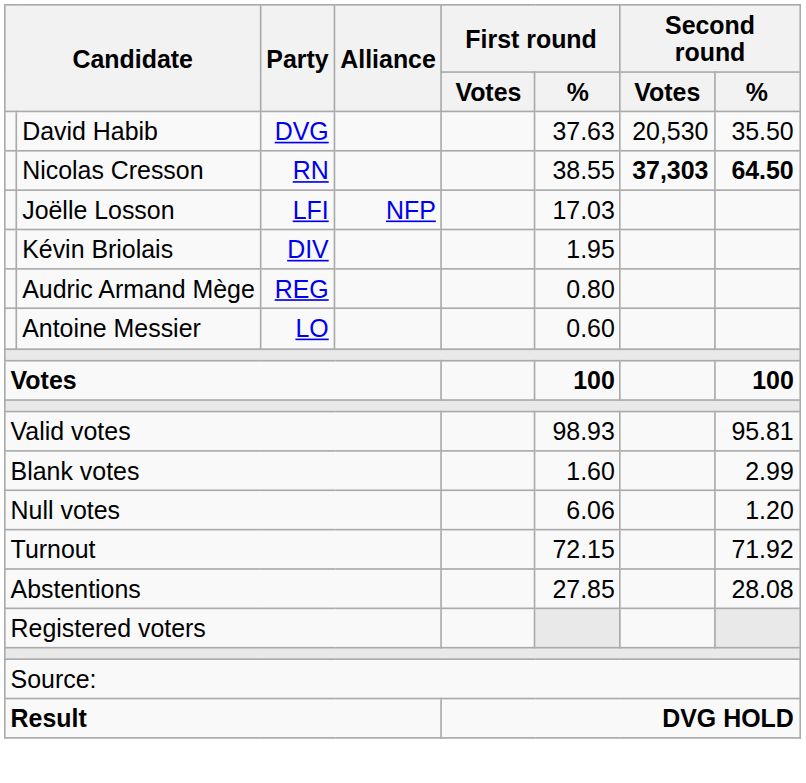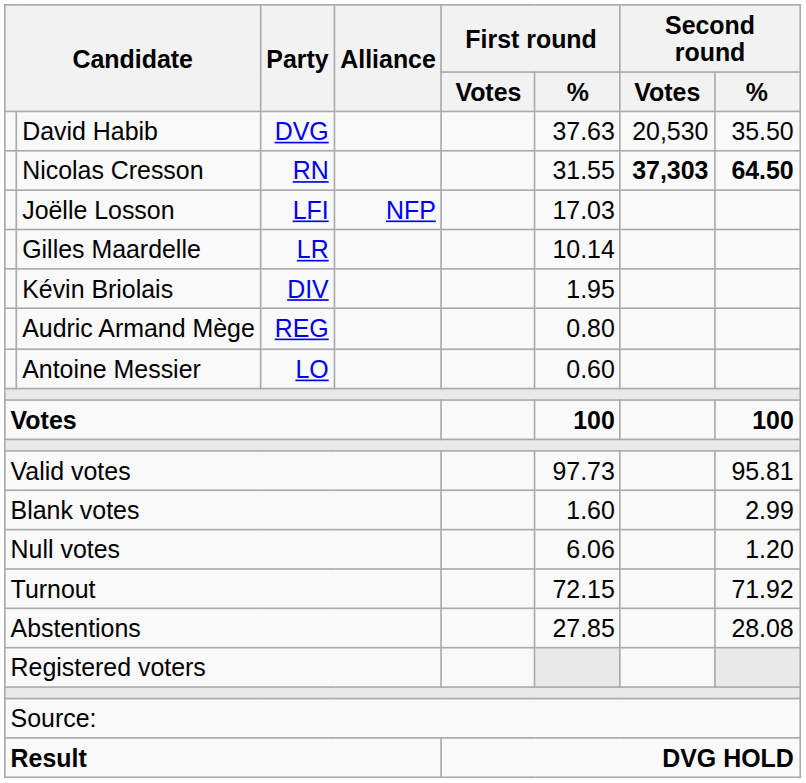(584, 171) 38.55 -> (584, 171) 31.55
+ row: (111, 250)
(584, 431) 98.93 -> (584, 470) 97.73
